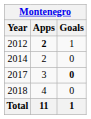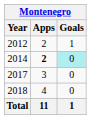(44, 43) bold -> (44, 43) normal
(44, 59) normal -> (44, 59) bold
(72, 59) no background -> (72, 59) paleturquoise background
(72, 75) bold -> (72, 75) normal
